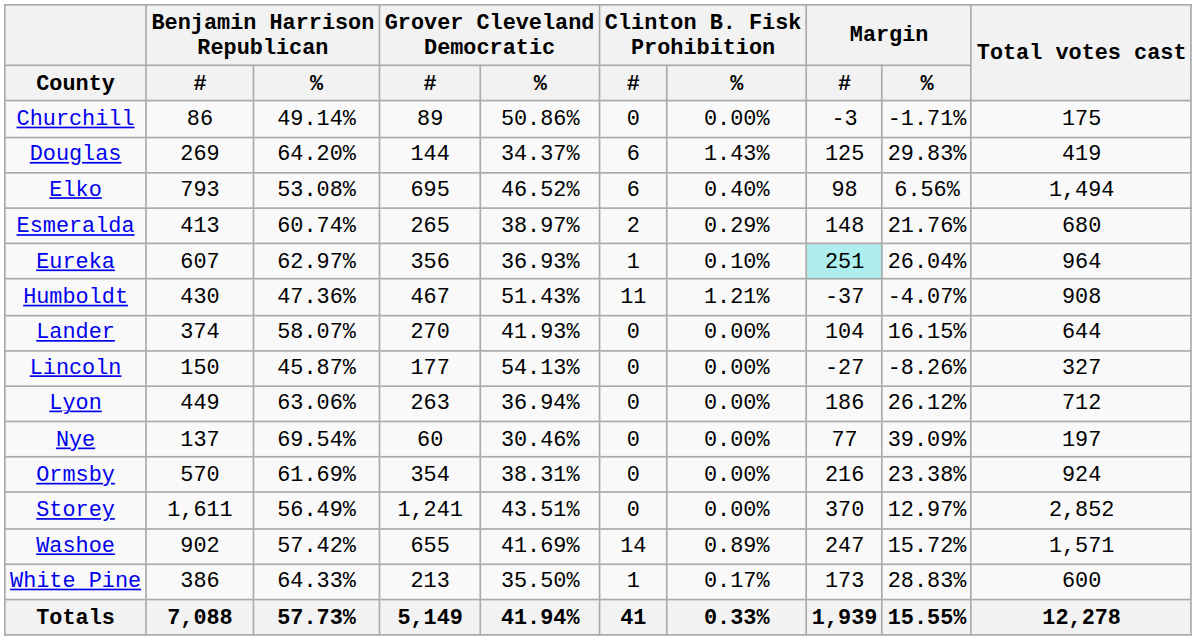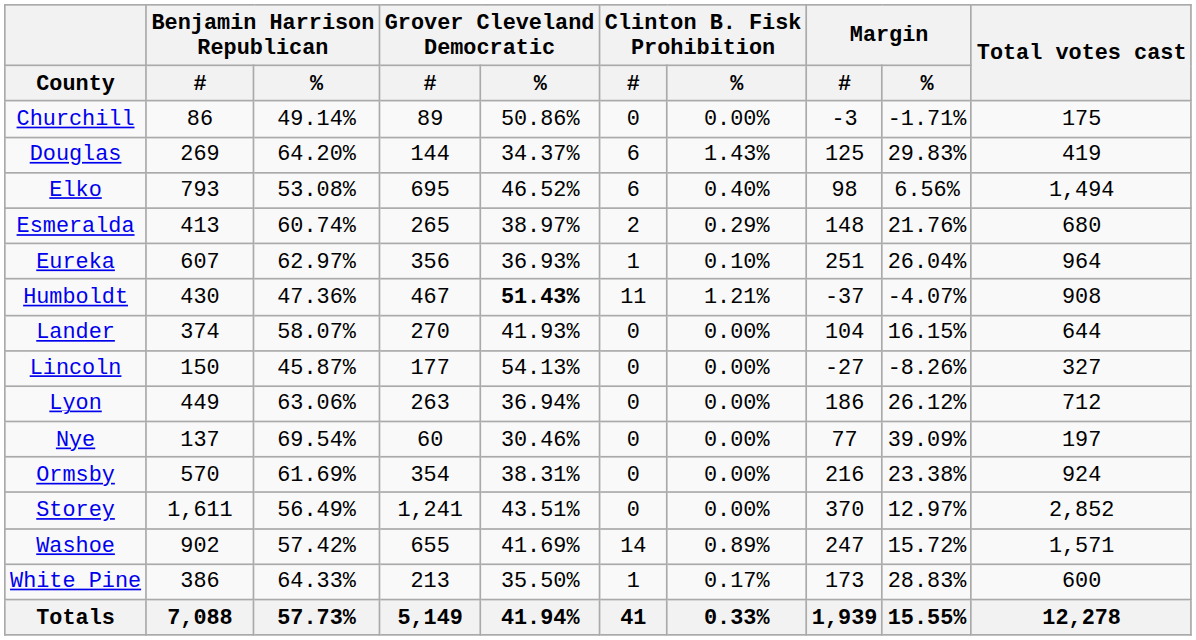(845, 261) paleturquoise background -> (845, 261) no background
(540, 297) normal -> (540, 297) bold
